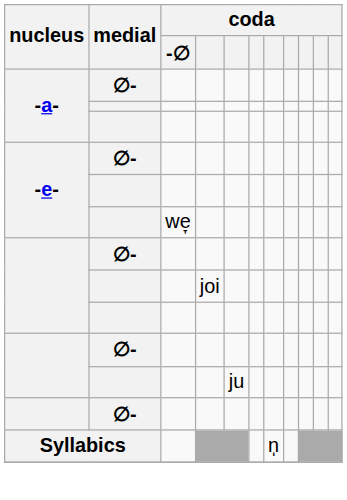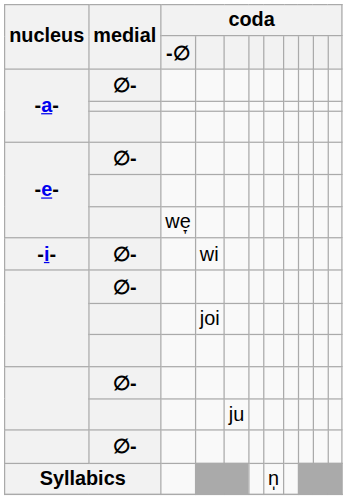+ row: (47, 253)
